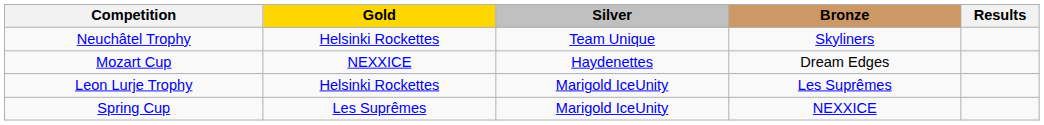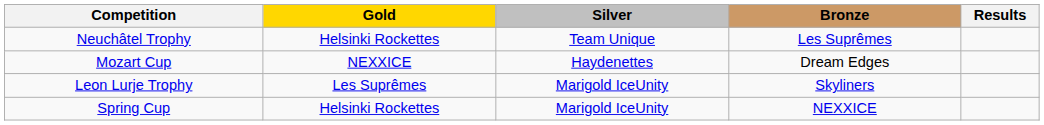(845, 39) Skyliners -> (845, 39) Les Suprêmes
(379, 85) Helsinki Rockettes -> (379, 85) Les Suprêmes
(845, 85) Les Suprêmes -> (845, 85) Skyliners
(379, 108) Les Suprêmes -> (379, 108) Helsinki Rockettes
